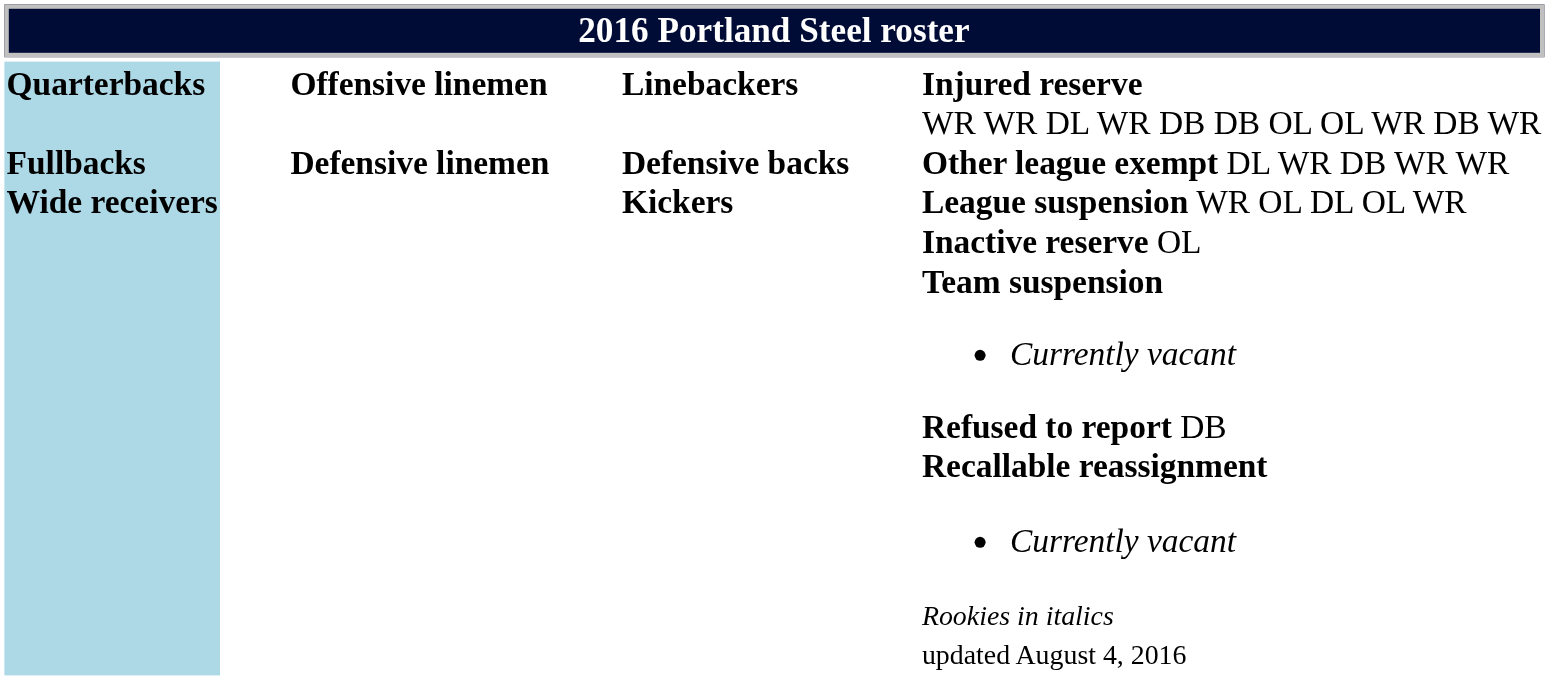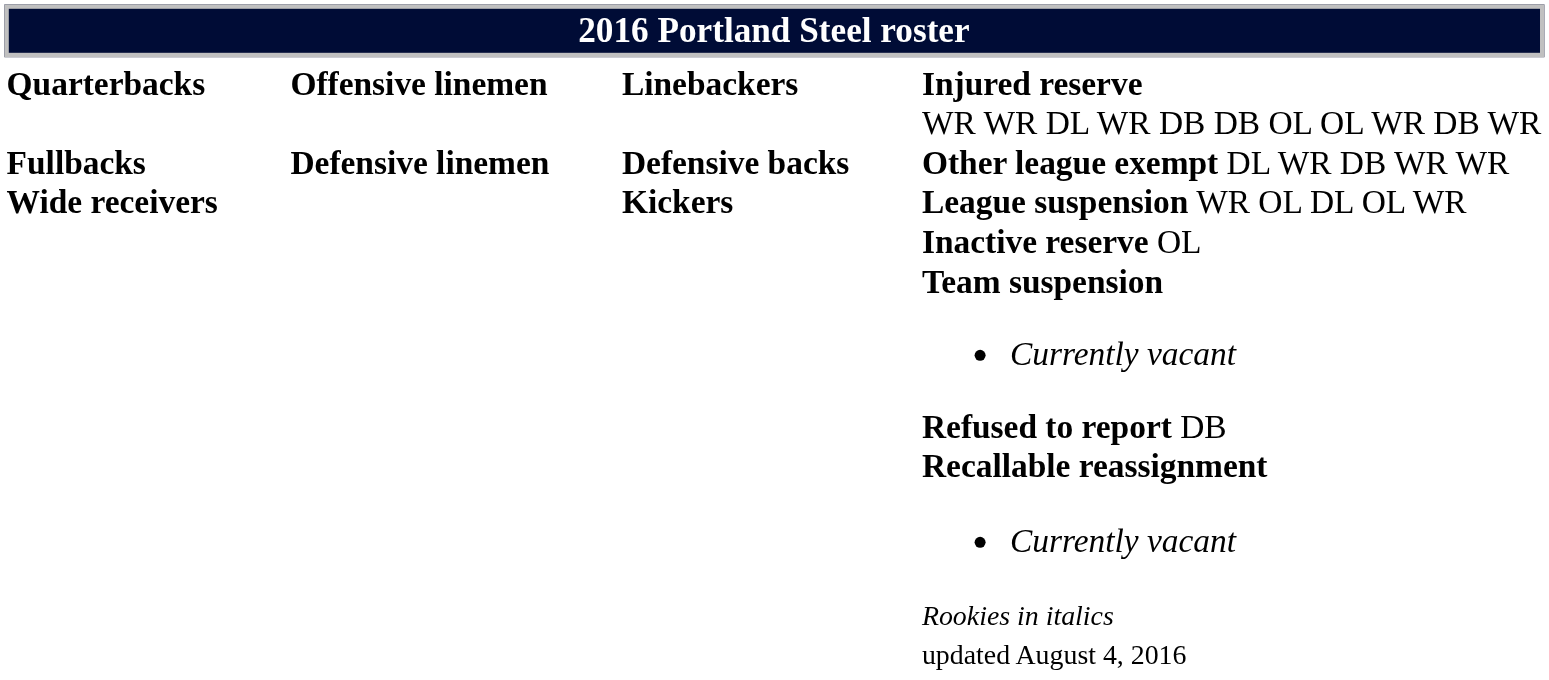(112, 142) lightblue background -> (112, 142) no background
